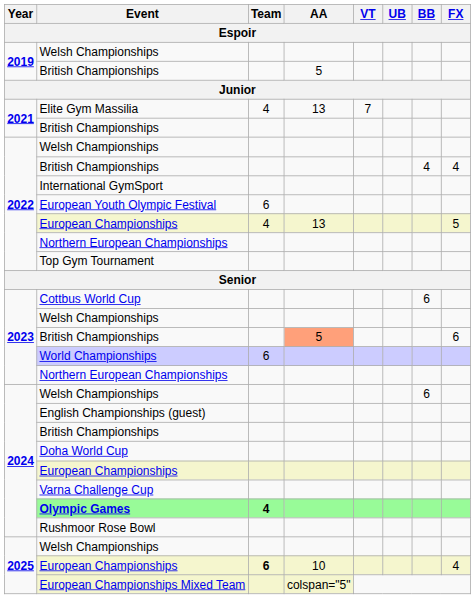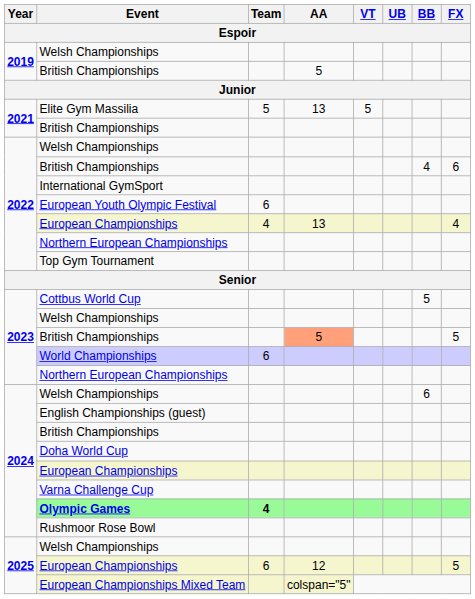(266, 109) 4 -> (266, 109) 5
(368, 109) 7 -> (368, 109) 5
(456, 166) 4 -> (456, 166) 6
(456, 223) 5 -> (456, 223) 4
(426, 299) 6 -> (426, 299) 5
(456, 337) 6 -> (456, 337) 5
(266, 565) bold -> (266, 565) normal
(319, 565) 10 -> (319, 565) 12
(456, 565) 4 -> (456, 565) 5
